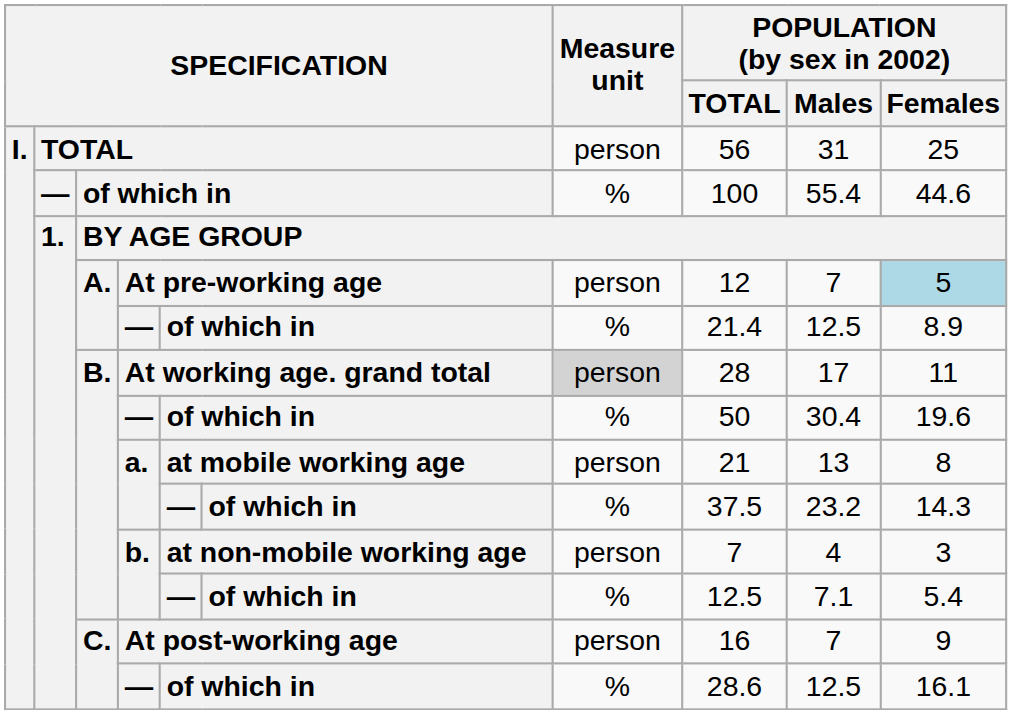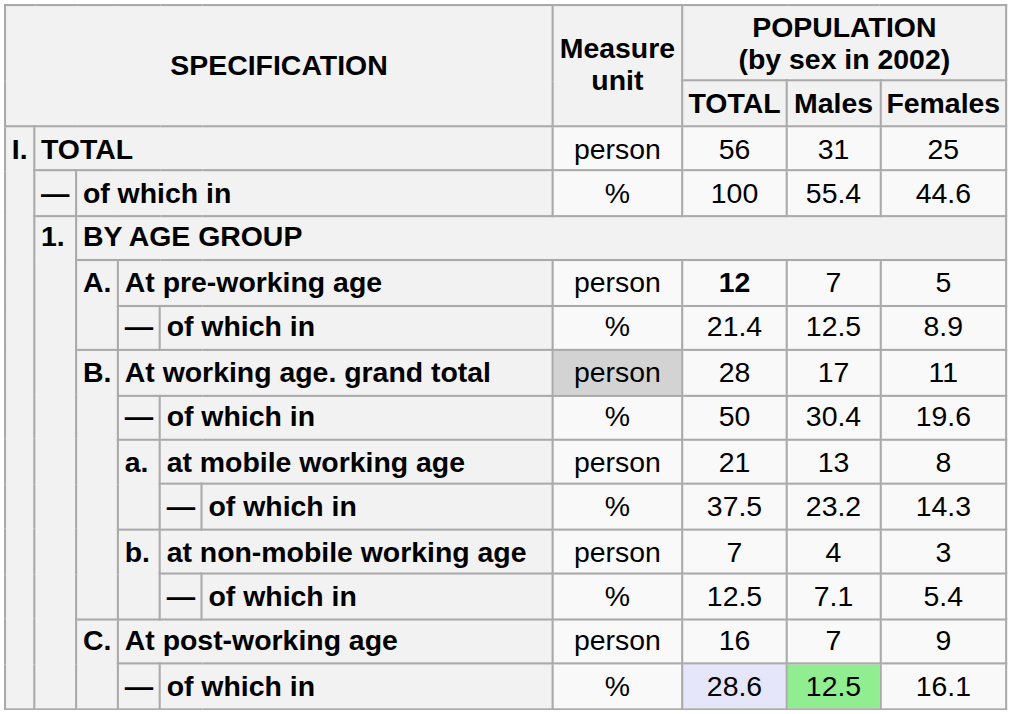(735, 282) normal -> (735, 282) bold
(943, 282) lightblue background -> (943, 282) no background
(735, 686) no background -> (735, 686) lavender background
(834, 686) no background -> (834, 686) lightgreen background
